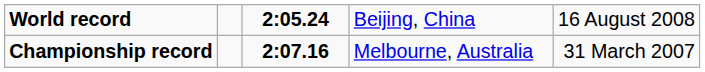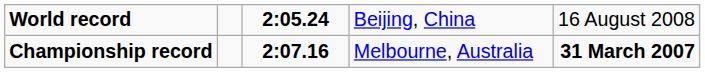(629, 51) normal -> (628, 51) bold
